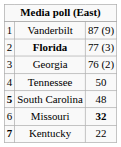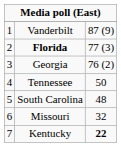(10, 99) bold -> (10, 99) normal
(101, 116) bold -> (101, 116) normal
(10, 133) bold -> (10, 133) normal
(101, 133) normal -> (101, 133) bold
